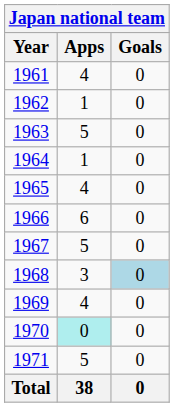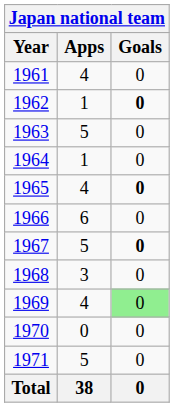(140, 103) normal -> (140, 103) bold
(140, 189) normal -> (140, 189) bold
(140, 246) normal -> (140, 246) bold
(140, 274) lightblue background -> (140, 274) no background
(140, 302) no background -> (140, 302) lightgreen background
(84, 331) paleturquoise background -> (84, 331) no background
